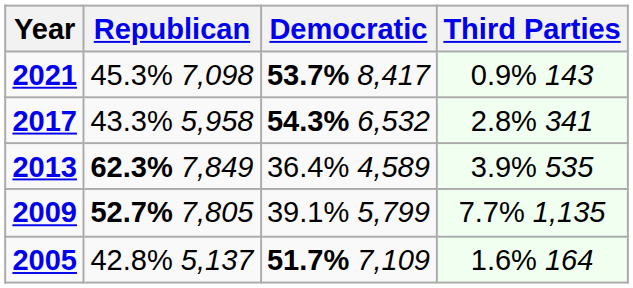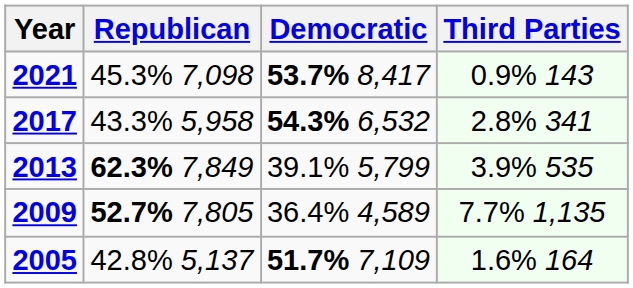(348, 167) 36.4% 4,589 -> (348, 167) 39.1% 5,799
(348, 213) 39.1% 5,799 -> (348, 213) 36.4% 4,589
